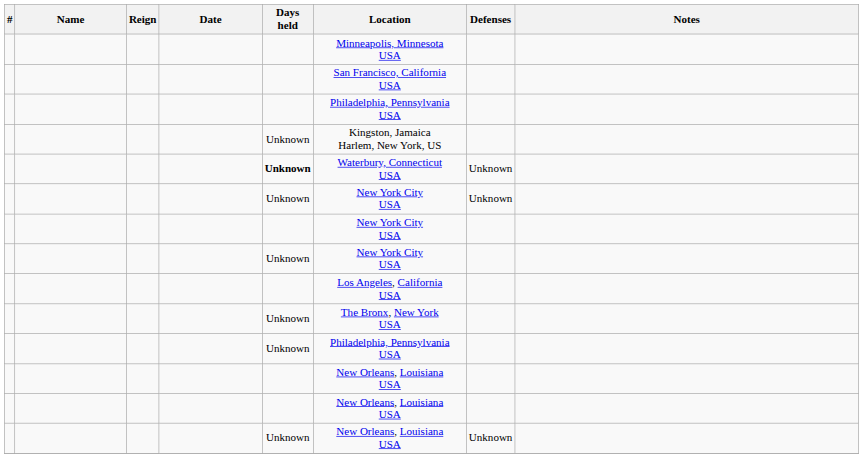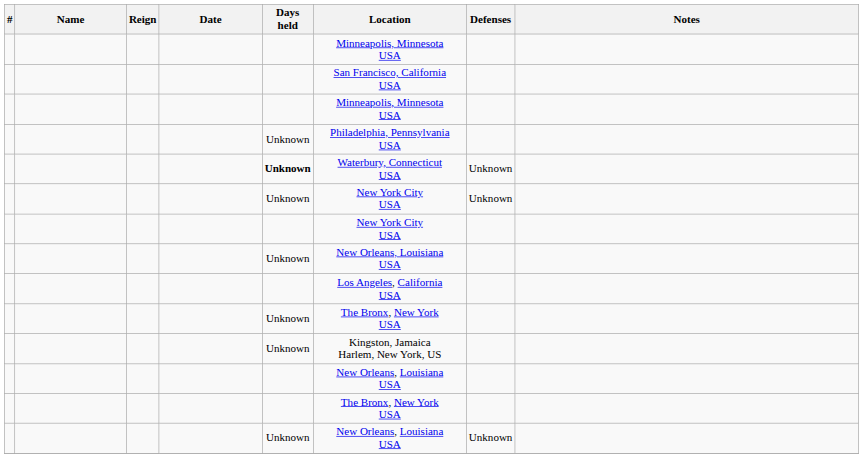(390, 109) Philadelphia, Pennsylvania USA -> (390, 109) Minneapolis, Minnesota USA
(390, 139) Kingston, Jamaica Harlem, New York, US -> (390, 139) Philadelphia, Pennsylvania USA
(390, 258) New York City USA -> (390, 258) New Orleans, Louisiana USA
(390, 348) Philadelphia, Pennsylvania USA -> (390, 348) Kingston, Jamaica Harlem, New York, US
(390, 408) New Orleans, Louisiana USA -> (390, 408) The Bronx, New York USA
